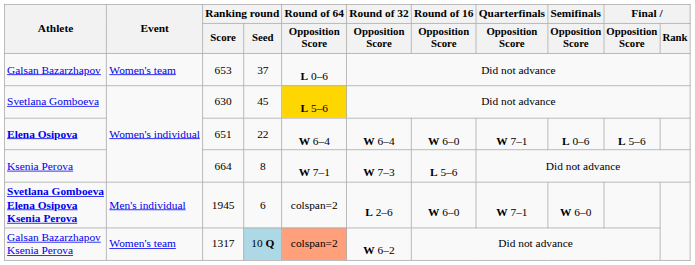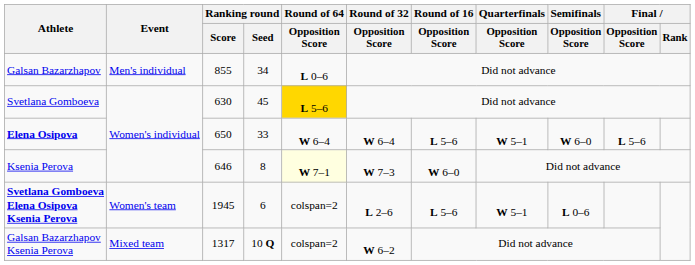(143, 70) Women's team -> (147, 70) Men's individual
(223, 70) 653 -> (223, 70) 855
(263, 70) 37 -> (263, 70) 34
(223, 134) 651 -> (223, 134) 650
(263, 134) 22 -> (263, 134) 33
(444, 141) W 6–0 -> (444, 141) L 5–6
(512, 141) W 7–1 -> (512, 141) W 5–1
(576, 141) L 0–6 -> (576, 141) W 6–0
(223, 166) 664 -> (223, 166) 646
(314, 173) no background -> (314, 173) lightyellow background
(444, 173) L 5–6 -> (444, 173) W 6–0
(147, 205) Men's individual -> (143, 205) Women's team
(444, 212) W 6–0 -> (444, 212) L 5–6
(512, 212) W 7–1 -> (512, 212) W 5–1
(576, 212) W 6–0 -> (576, 212) L 0–6
(143, 244) Women's team -> (137, 244) Mixed team
(263, 244) lightblue background -> (263, 244) no background
(314, 244) lightsalmon background -> (314, 244) no background
